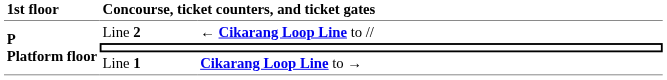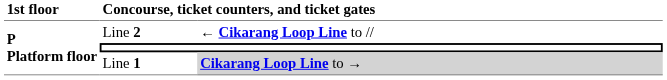(281, 63) no background -> (281, 63) lightgrey background
